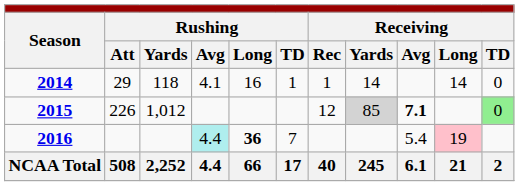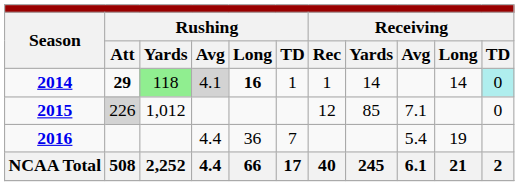(122, 82) normal -> (122, 82) bold
(166, 82) no background -> (166, 82) lightgreen background
(210, 82) no background -> (210, 82) lightgrey background
(252, 82) normal -> (252, 82) bold
(498, 82) no background -> (498, 82) paleturquoise background
(122, 110) no background -> (122, 110) lightgrey background
(371, 110) lightgrey background -> (371, 110) no background
(416, 110) bold -> (416, 110) normal
(498, 110) lightgreen background -> (498, 110) no background
(210, 138) paleturquoise background -> (210, 138) no background
(252, 138) bold -> (252, 138) normal
(458, 138) pink background -> (458, 138) no background
